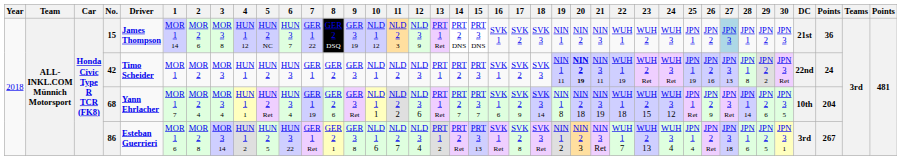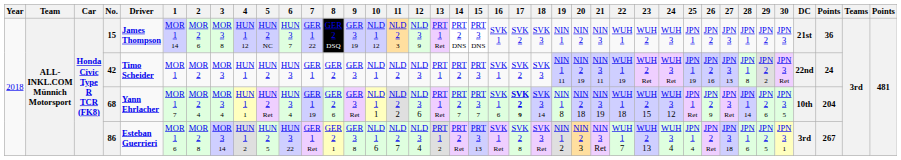(729, 35) lightblue background -> (729, 35) no background
(581, 69) bold -> (581, 69) normal
(520, 103) normal -> (520, 103) bold
